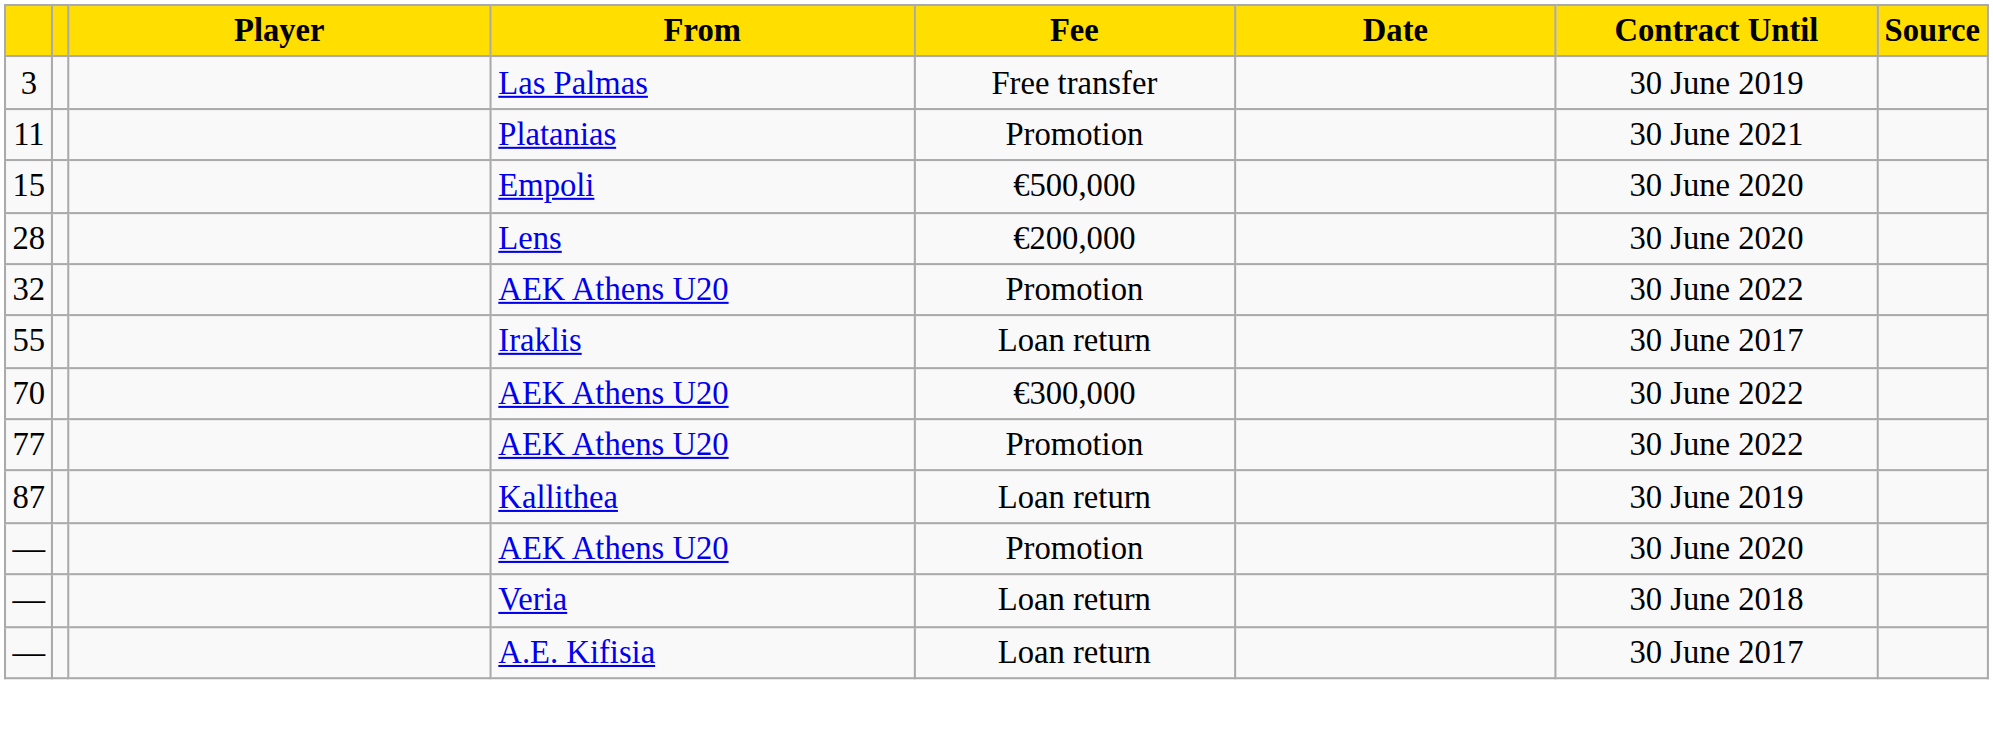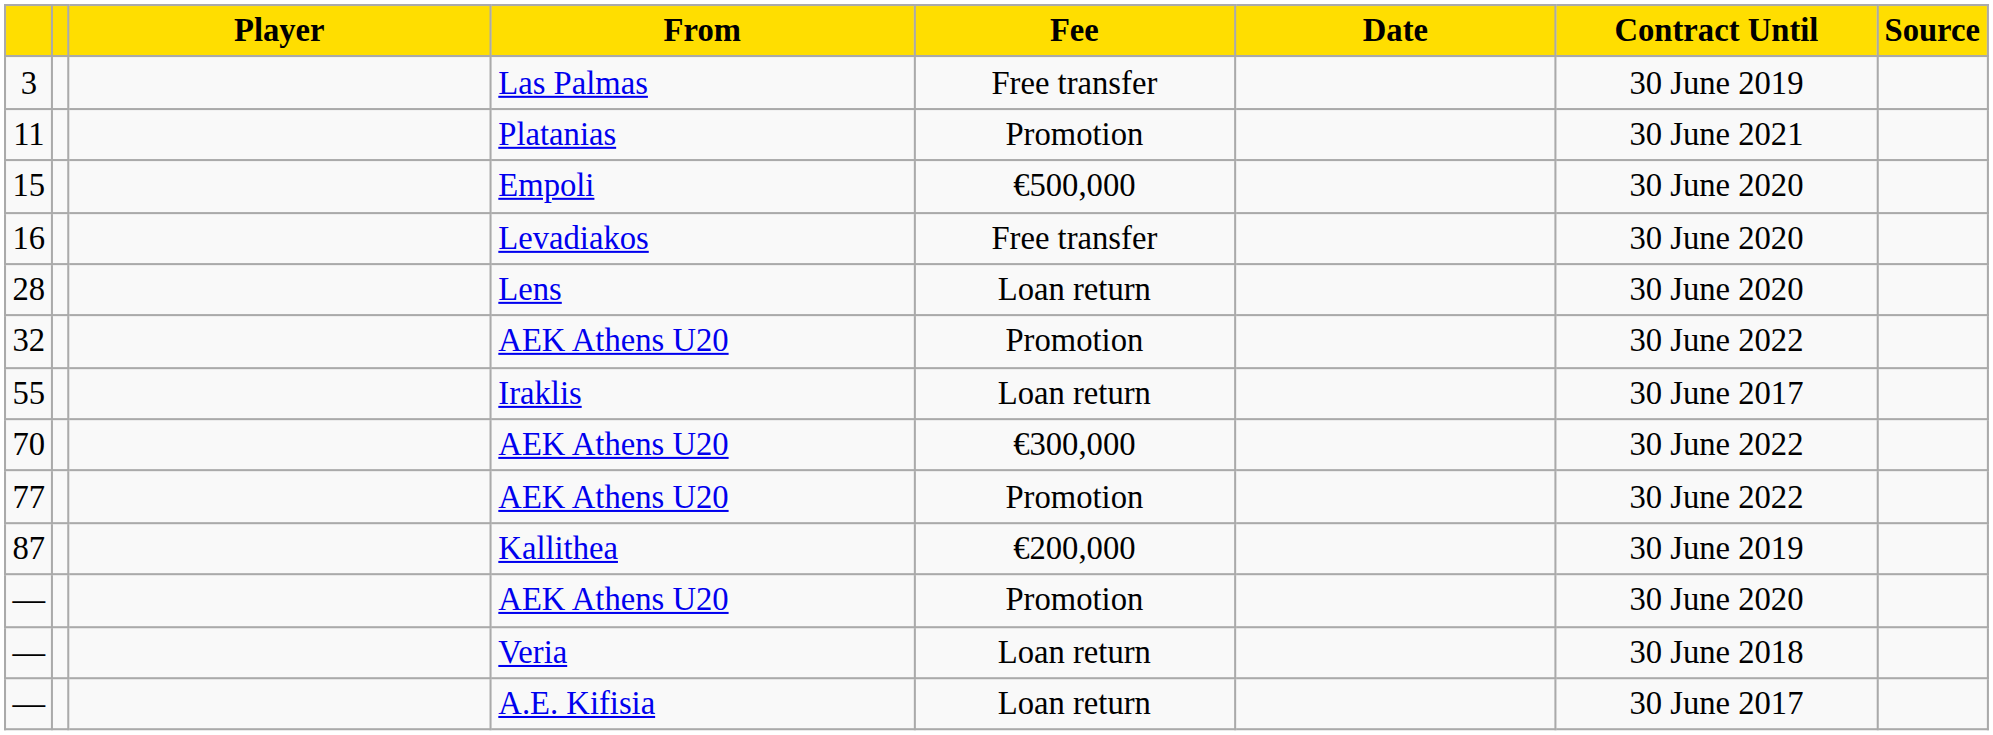+ row: (29, 237)
(1074, 237) €200,000 -> (1074, 289) Loan return
(1074, 496) Loan return -> (1074, 548) €200,000
